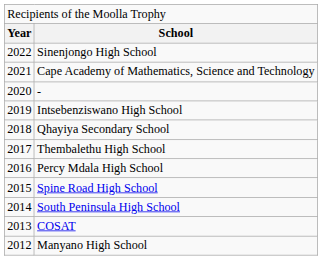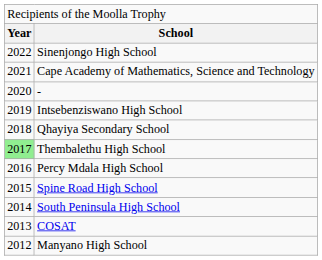(19, 149) no background -> (19, 149) lightgreen background
